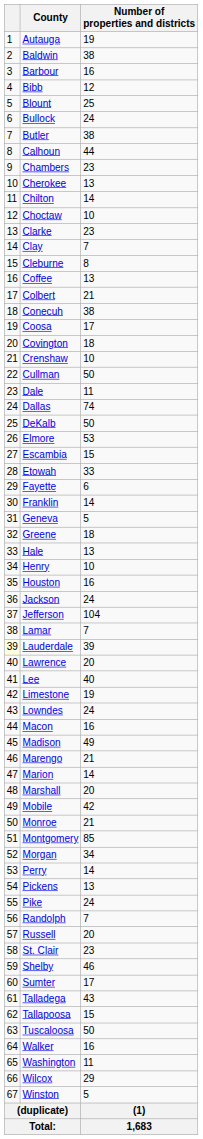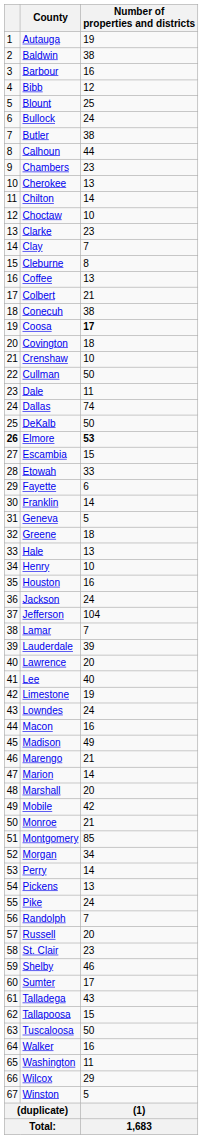(89, 327) normal -> (89, 327) bold
(12, 439) normal -> (12, 439) bold
(89, 439) normal -> (89, 439) bold
(12, 647) lightyellow background -> (12, 647) no background
